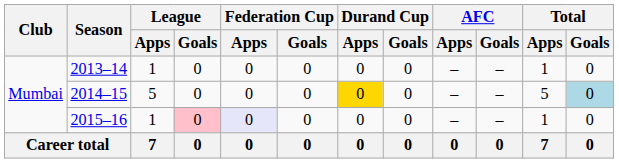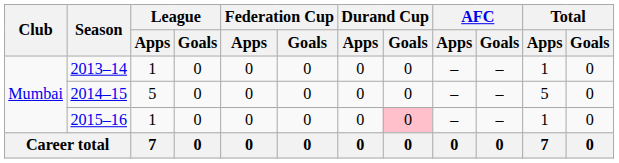(360, 94) gold background -> (360, 94) no background
(590, 94) lightblue background -> (590, 94) no background
(198, 119) pink background -> (198, 119) no background
(249, 119) lavender background -> (249, 119) no background
(408, 119) no background -> (408, 119) pink background
